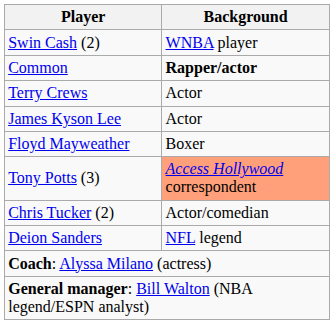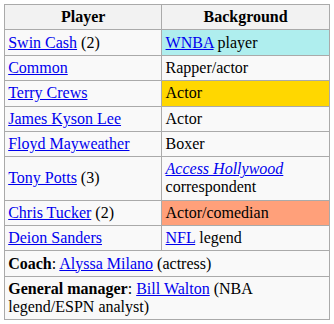(212, 42) no background -> (212, 42) paleturquoise background
(211, 67) bold -> (207, 67) normal
(184, 93) no background -> (184, 93) gold background
(224, 178) lightsalmon background -> (224, 178) no background
(217, 212) no background -> (217, 212) lightsalmon background
